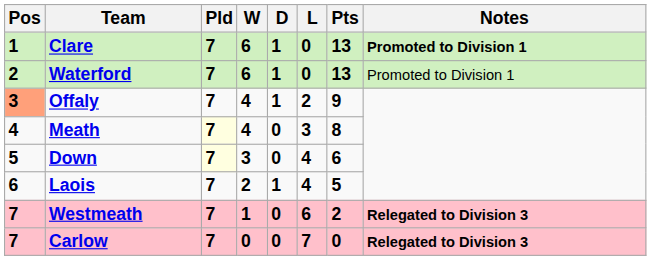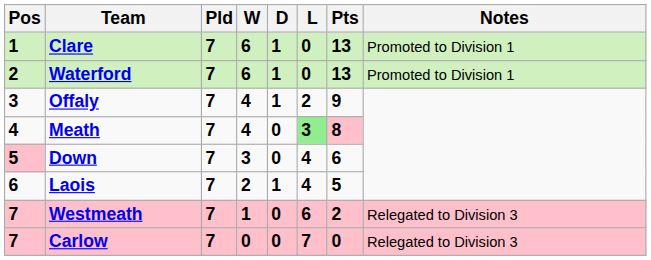(447, 46) bold -> (441, 47) normal
(14, 102) lightsalmon background -> (14, 102) no background
(211, 130) lightyellow background -> (211, 130) no background
(306, 130) no background -> (306, 130) lightgreen background
(336, 130) no background -> (336, 130) pink background
(14, 158) no background -> (14, 158) pink background
(211, 158) lightyellow background -> (211, 158) no background
(448, 213) bold -> (442, 214) normal
(448, 241) bold -> (442, 242) normal
